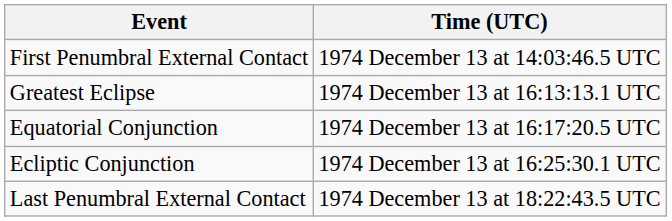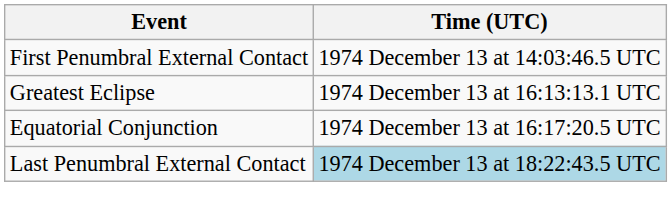- row: (102, 163)
(489, 198) no background -> (489, 163) lightblue background
